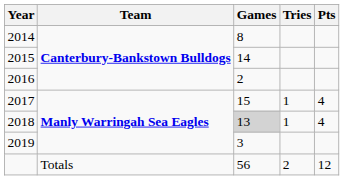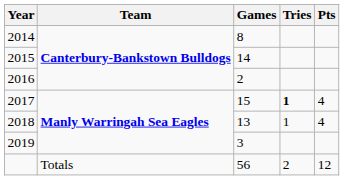(286, 100) normal -> (286, 100) bold
(244, 121) lightgrey background -> (244, 121) no background
